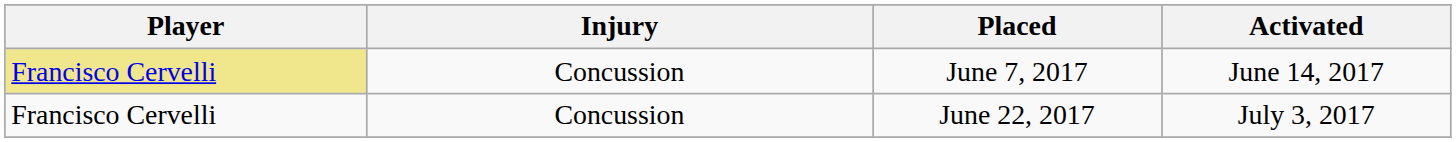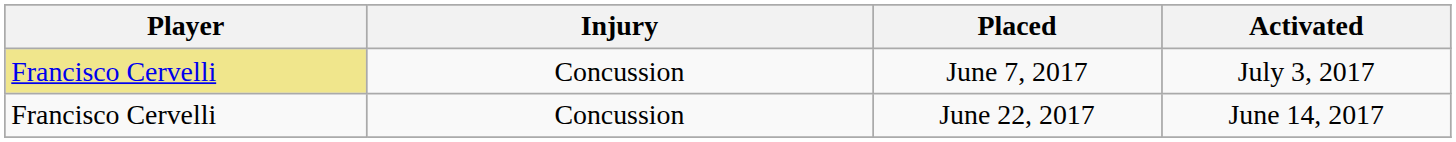(1306, 70) June 14, 2017 -> (1306, 70) July 3, 2017
(1306, 114) July 3, 2017 -> (1306, 114) June 14, 2017
